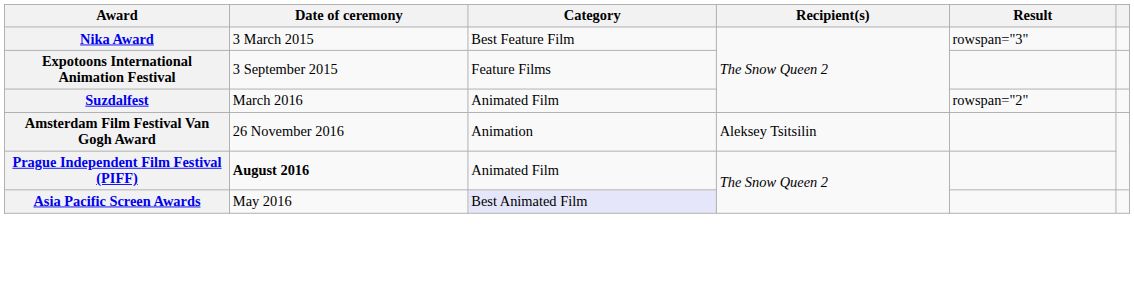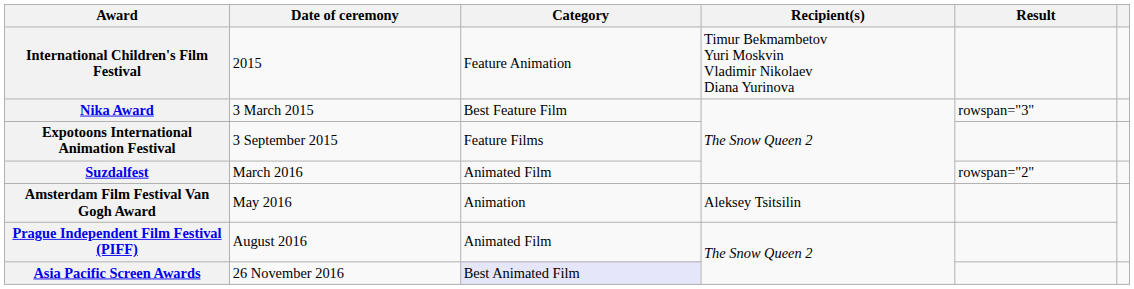+ row: (117, 63)
(288, 131) 26 November 2016 -> (262, 203) May 2016
(271, 170) bold -> (270, 242) normal
(262, 201) May 2016 -> (288, 272) 26 November 2016
